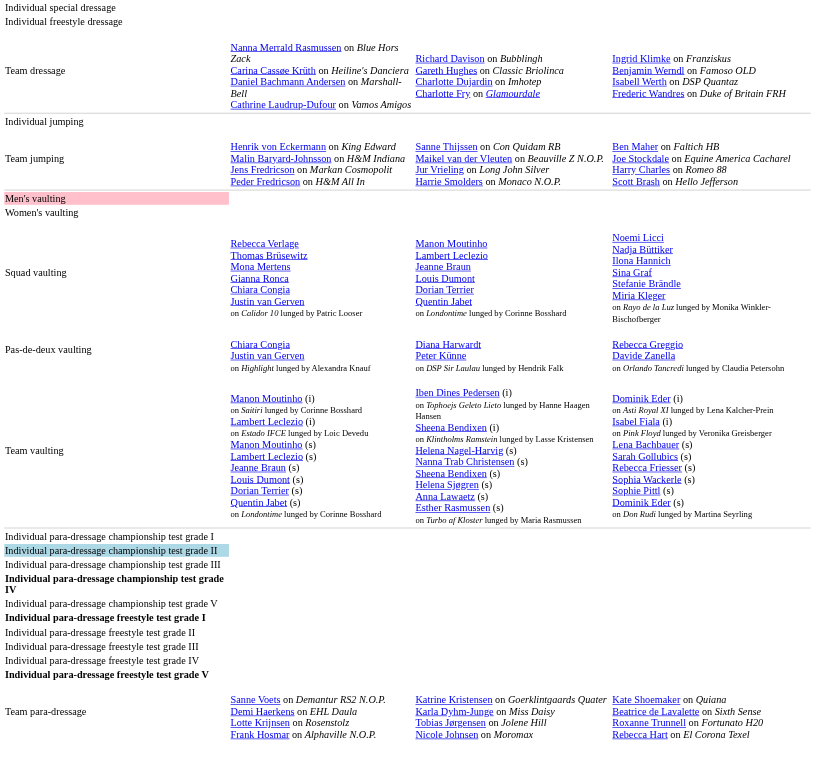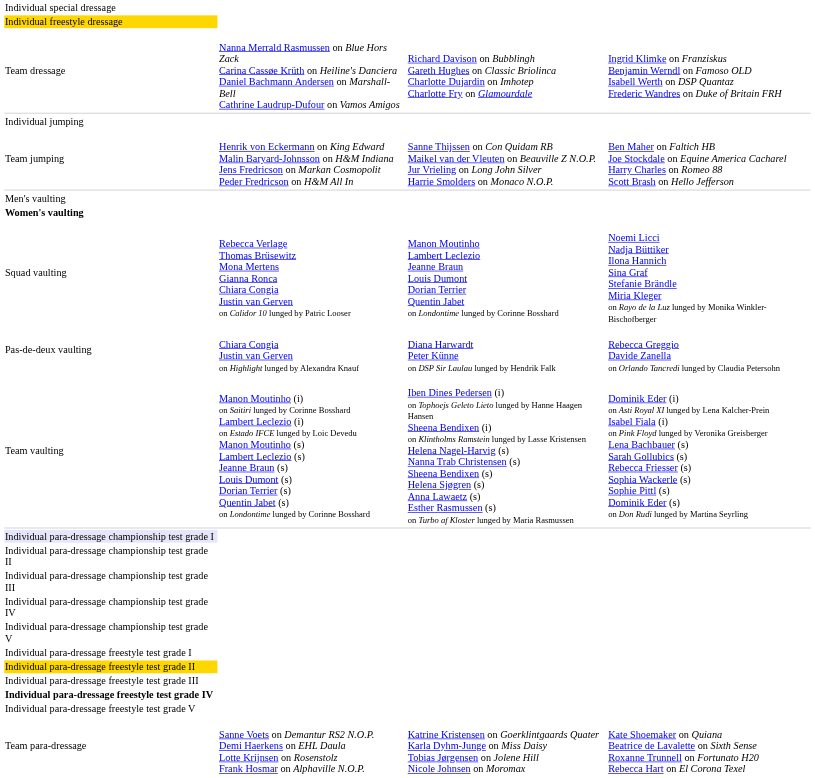(64, 21) no background -> (64, 21) gold background
(35, 198) pink background -> (35, 198) no background
(42, 212) normal -> (44, 212) bold
(109, 536) no background -> (109, 536) lavender background
(111, 550) lightblue background -> (106, 556) no background
(114, 584) bold -> (106, 607) normal
(105, 618) bold -> (98, 652) normal
(100, 632) no background -> (100, 667) gold background
(102, 660) normal -> (109, 695) bold
(107, 674) bold -> (100, 709) normal
